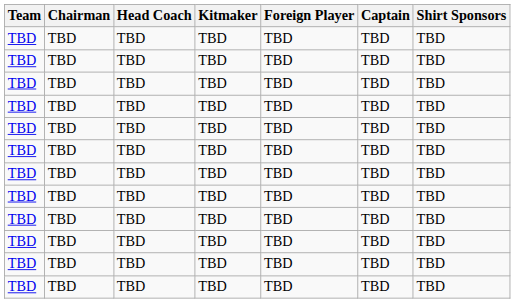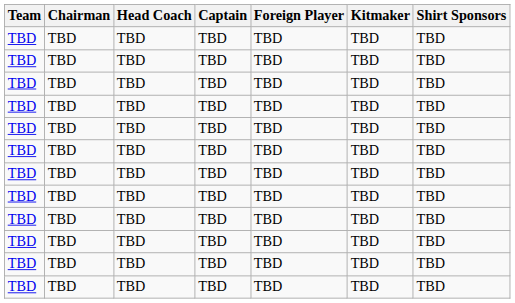columns swapped: (385, 15) <-> (228, 15)
